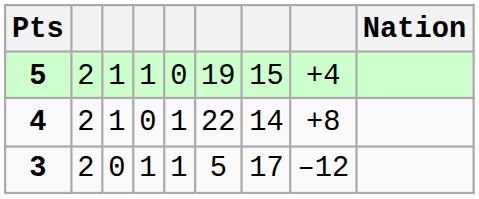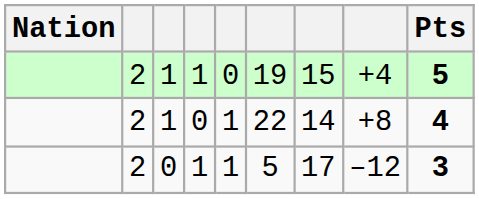columns swapped: (415, 29) <-> (38, 29)
